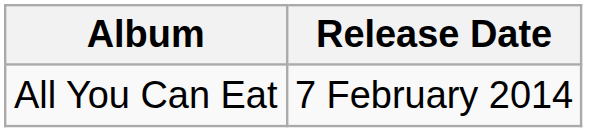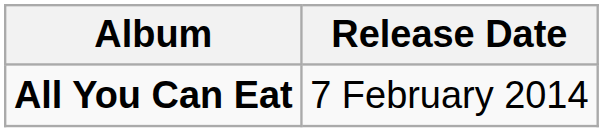(146, 94) normal -> (153, 94) bold
